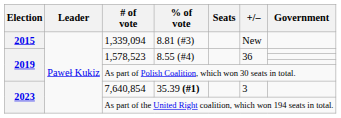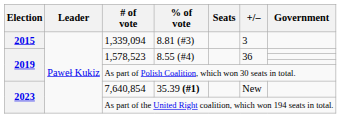(252, 40) New -> (245, 40) 3
(245, 89) 3 -> (252, 89) New
